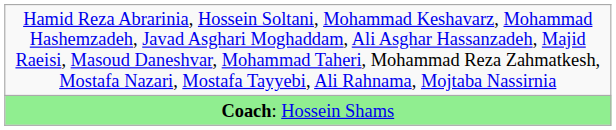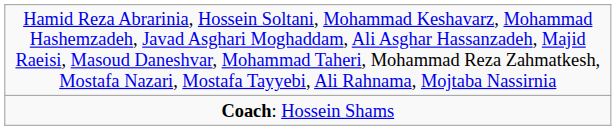(308, 110) lightgreen background -> (308, 110) no background
